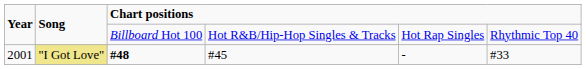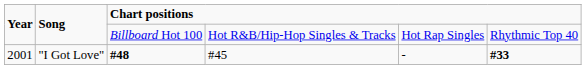(71, 54) khaki background -> (71, 54) no background
(500, 54) normal -> (500, 54) bold
